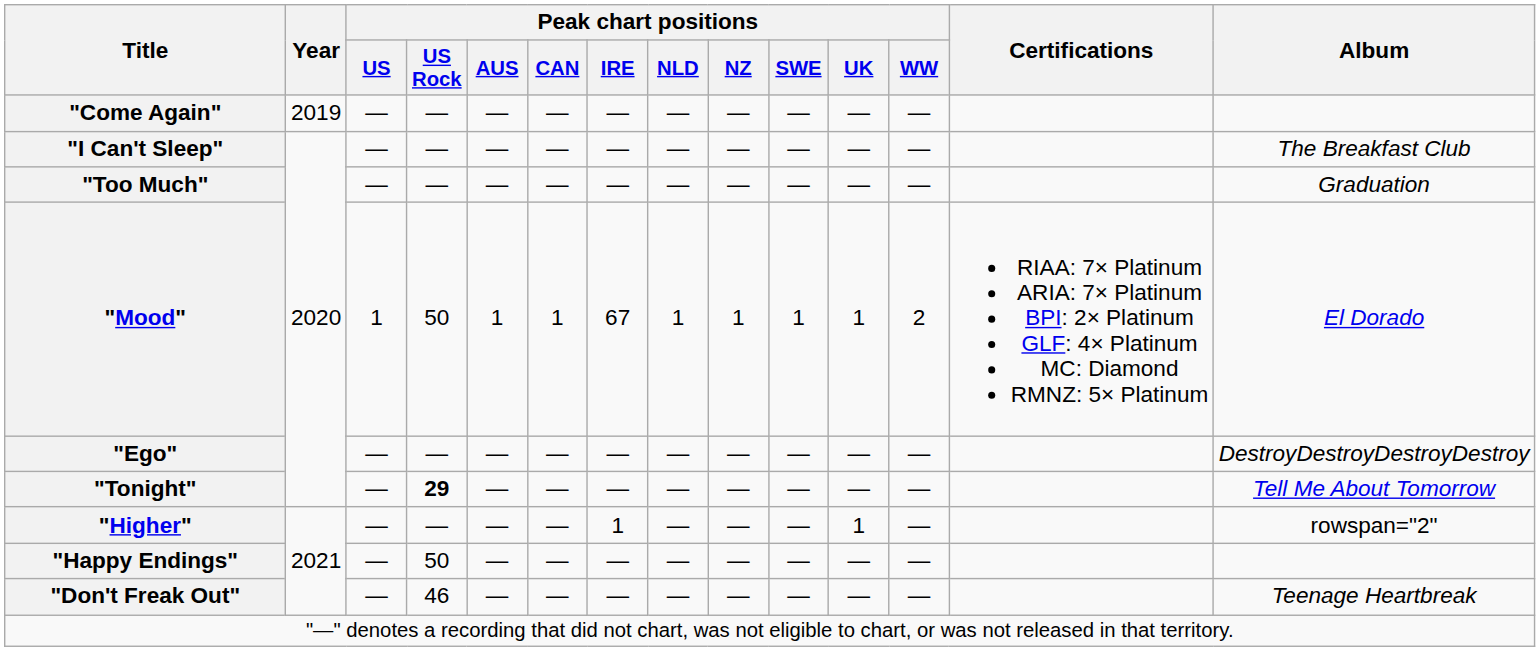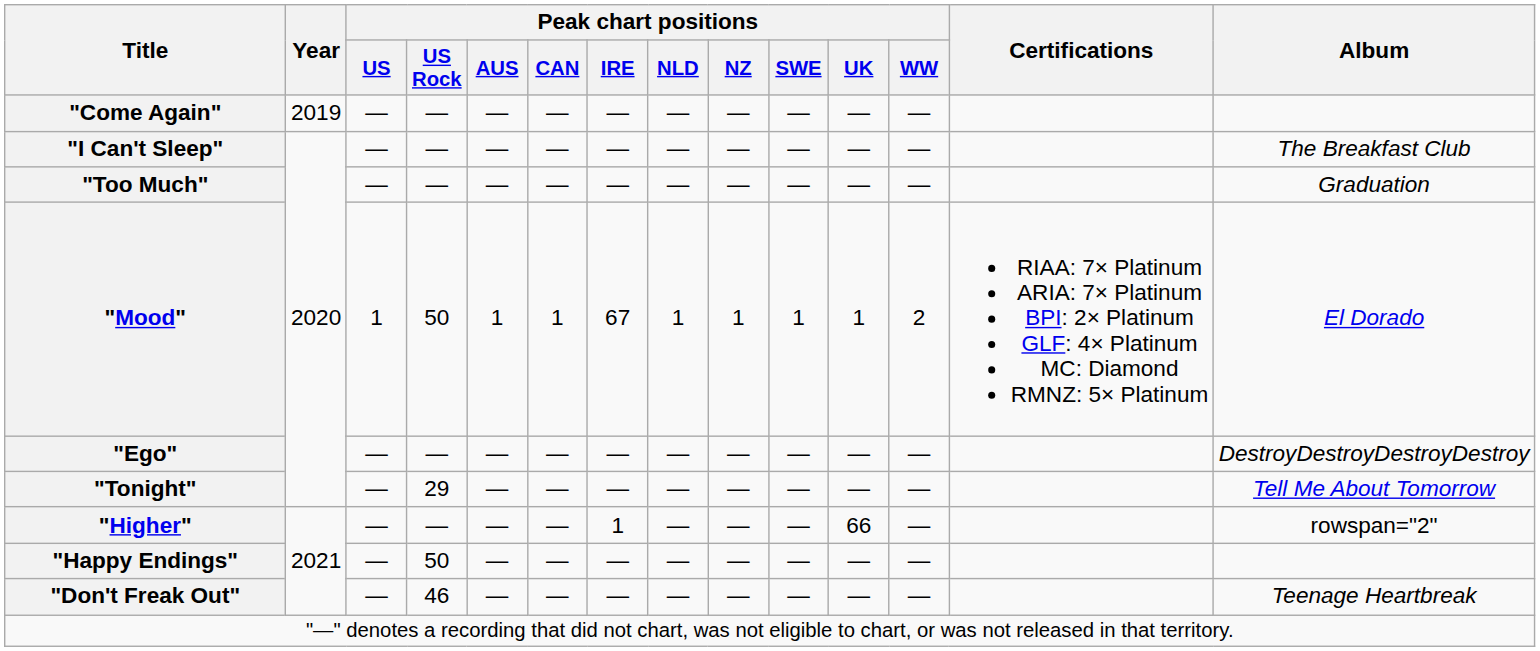(437, 489) bold -> (437, 489) normal
(859, 524) 1 -> (859, 524) 66
